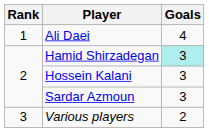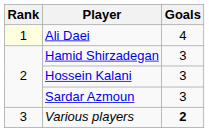(23, 35) no background -> (23, 35) lightyellow background
(183, 55) paleturquoise background -> (183, 55) no background
(183, 117) normal -> (183, 117) bold
